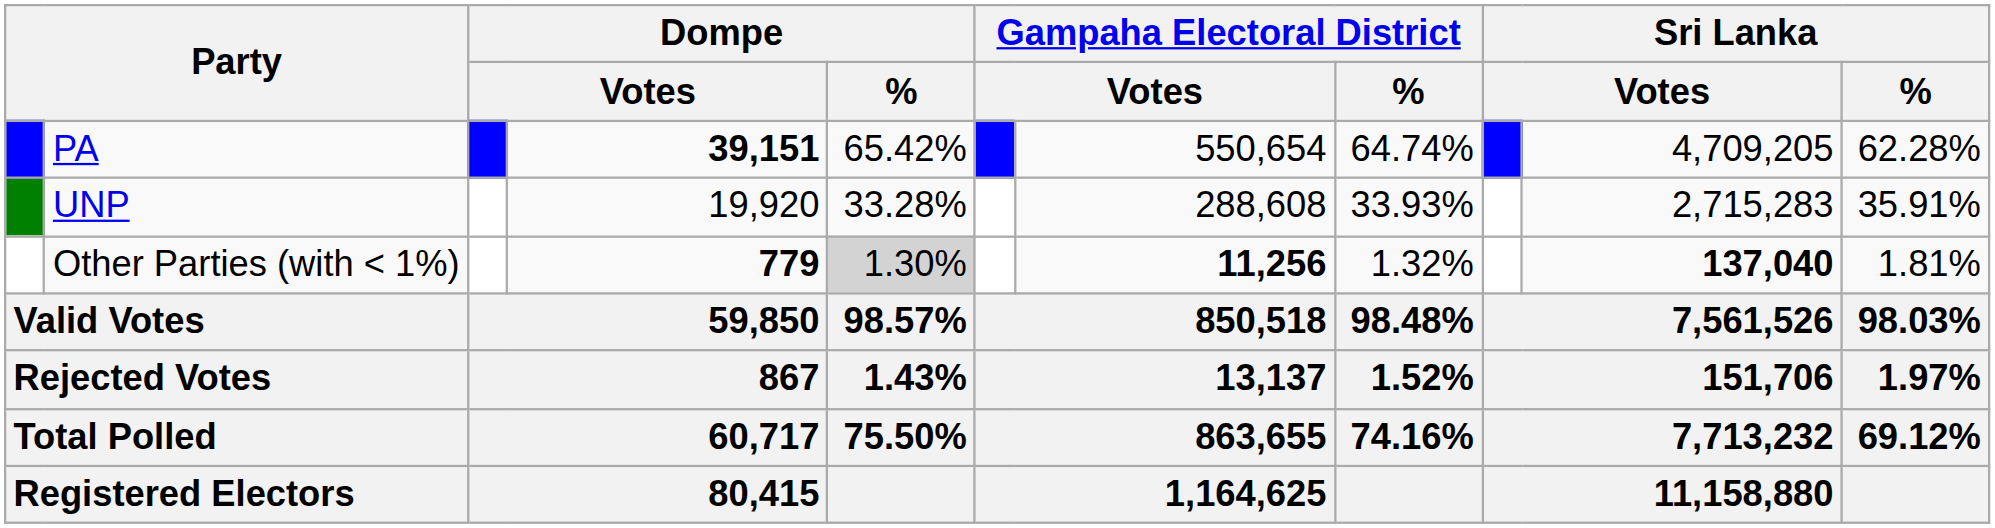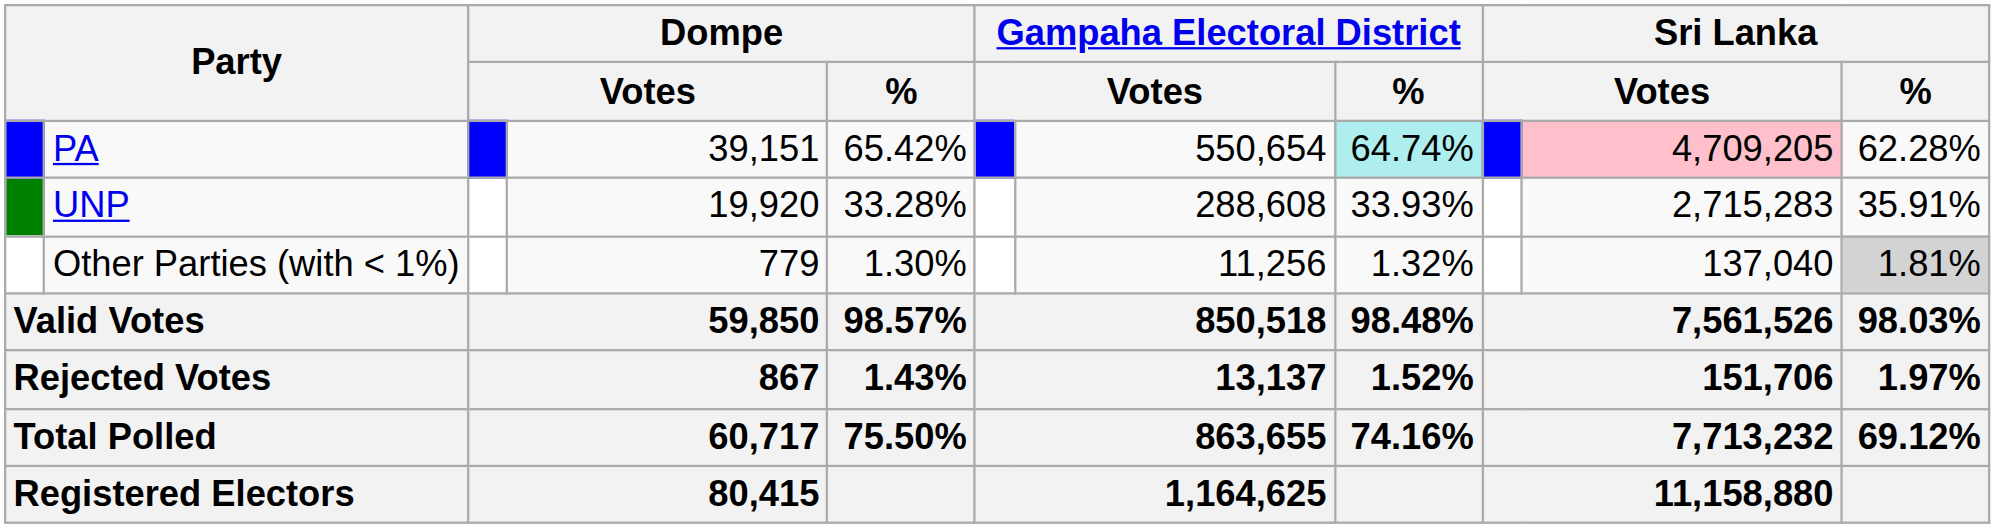(764, 148) bold -> (764, 148) normal
(1412, 148) no background -> (1412, 148) paleturquoise background
(1753, 148) no background -> (1753, 148) pink background
(789, 263) bold -> (789, 263) normal
(915, 263) lightgrey background -> (915, 263) no background
(1272, 263) bold -> (1272, 263) normal
(1768, 263) bold -> (1768, 263) normal
(1929, 263) no background -> (1929, 263) lightgrey background
